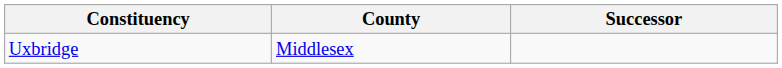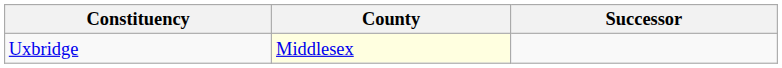(315, 48) no background -> (315, 48) lightyellow background
